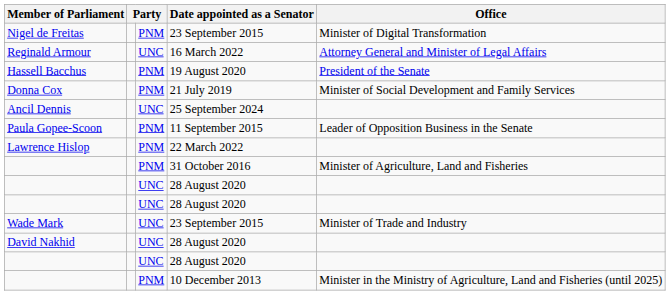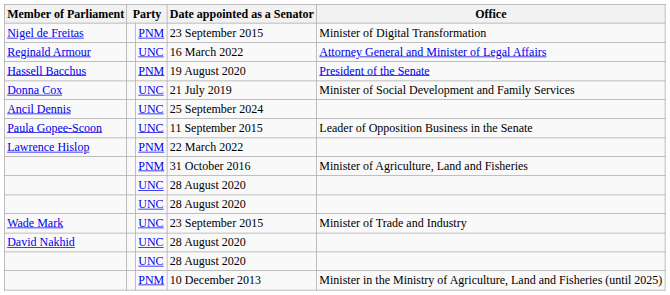(151, 90) PNM -> (151, 90) UNC
(151, 128) PNM -> (151, 128) UNC
